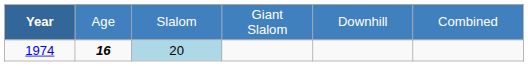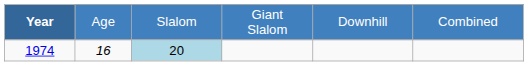(103, 50) bold -> (103, 50) normal
